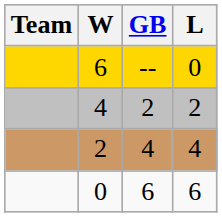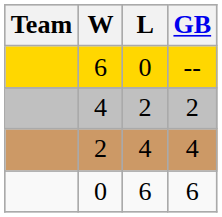columns swapped: (195, 25) <-> (148, 25)
